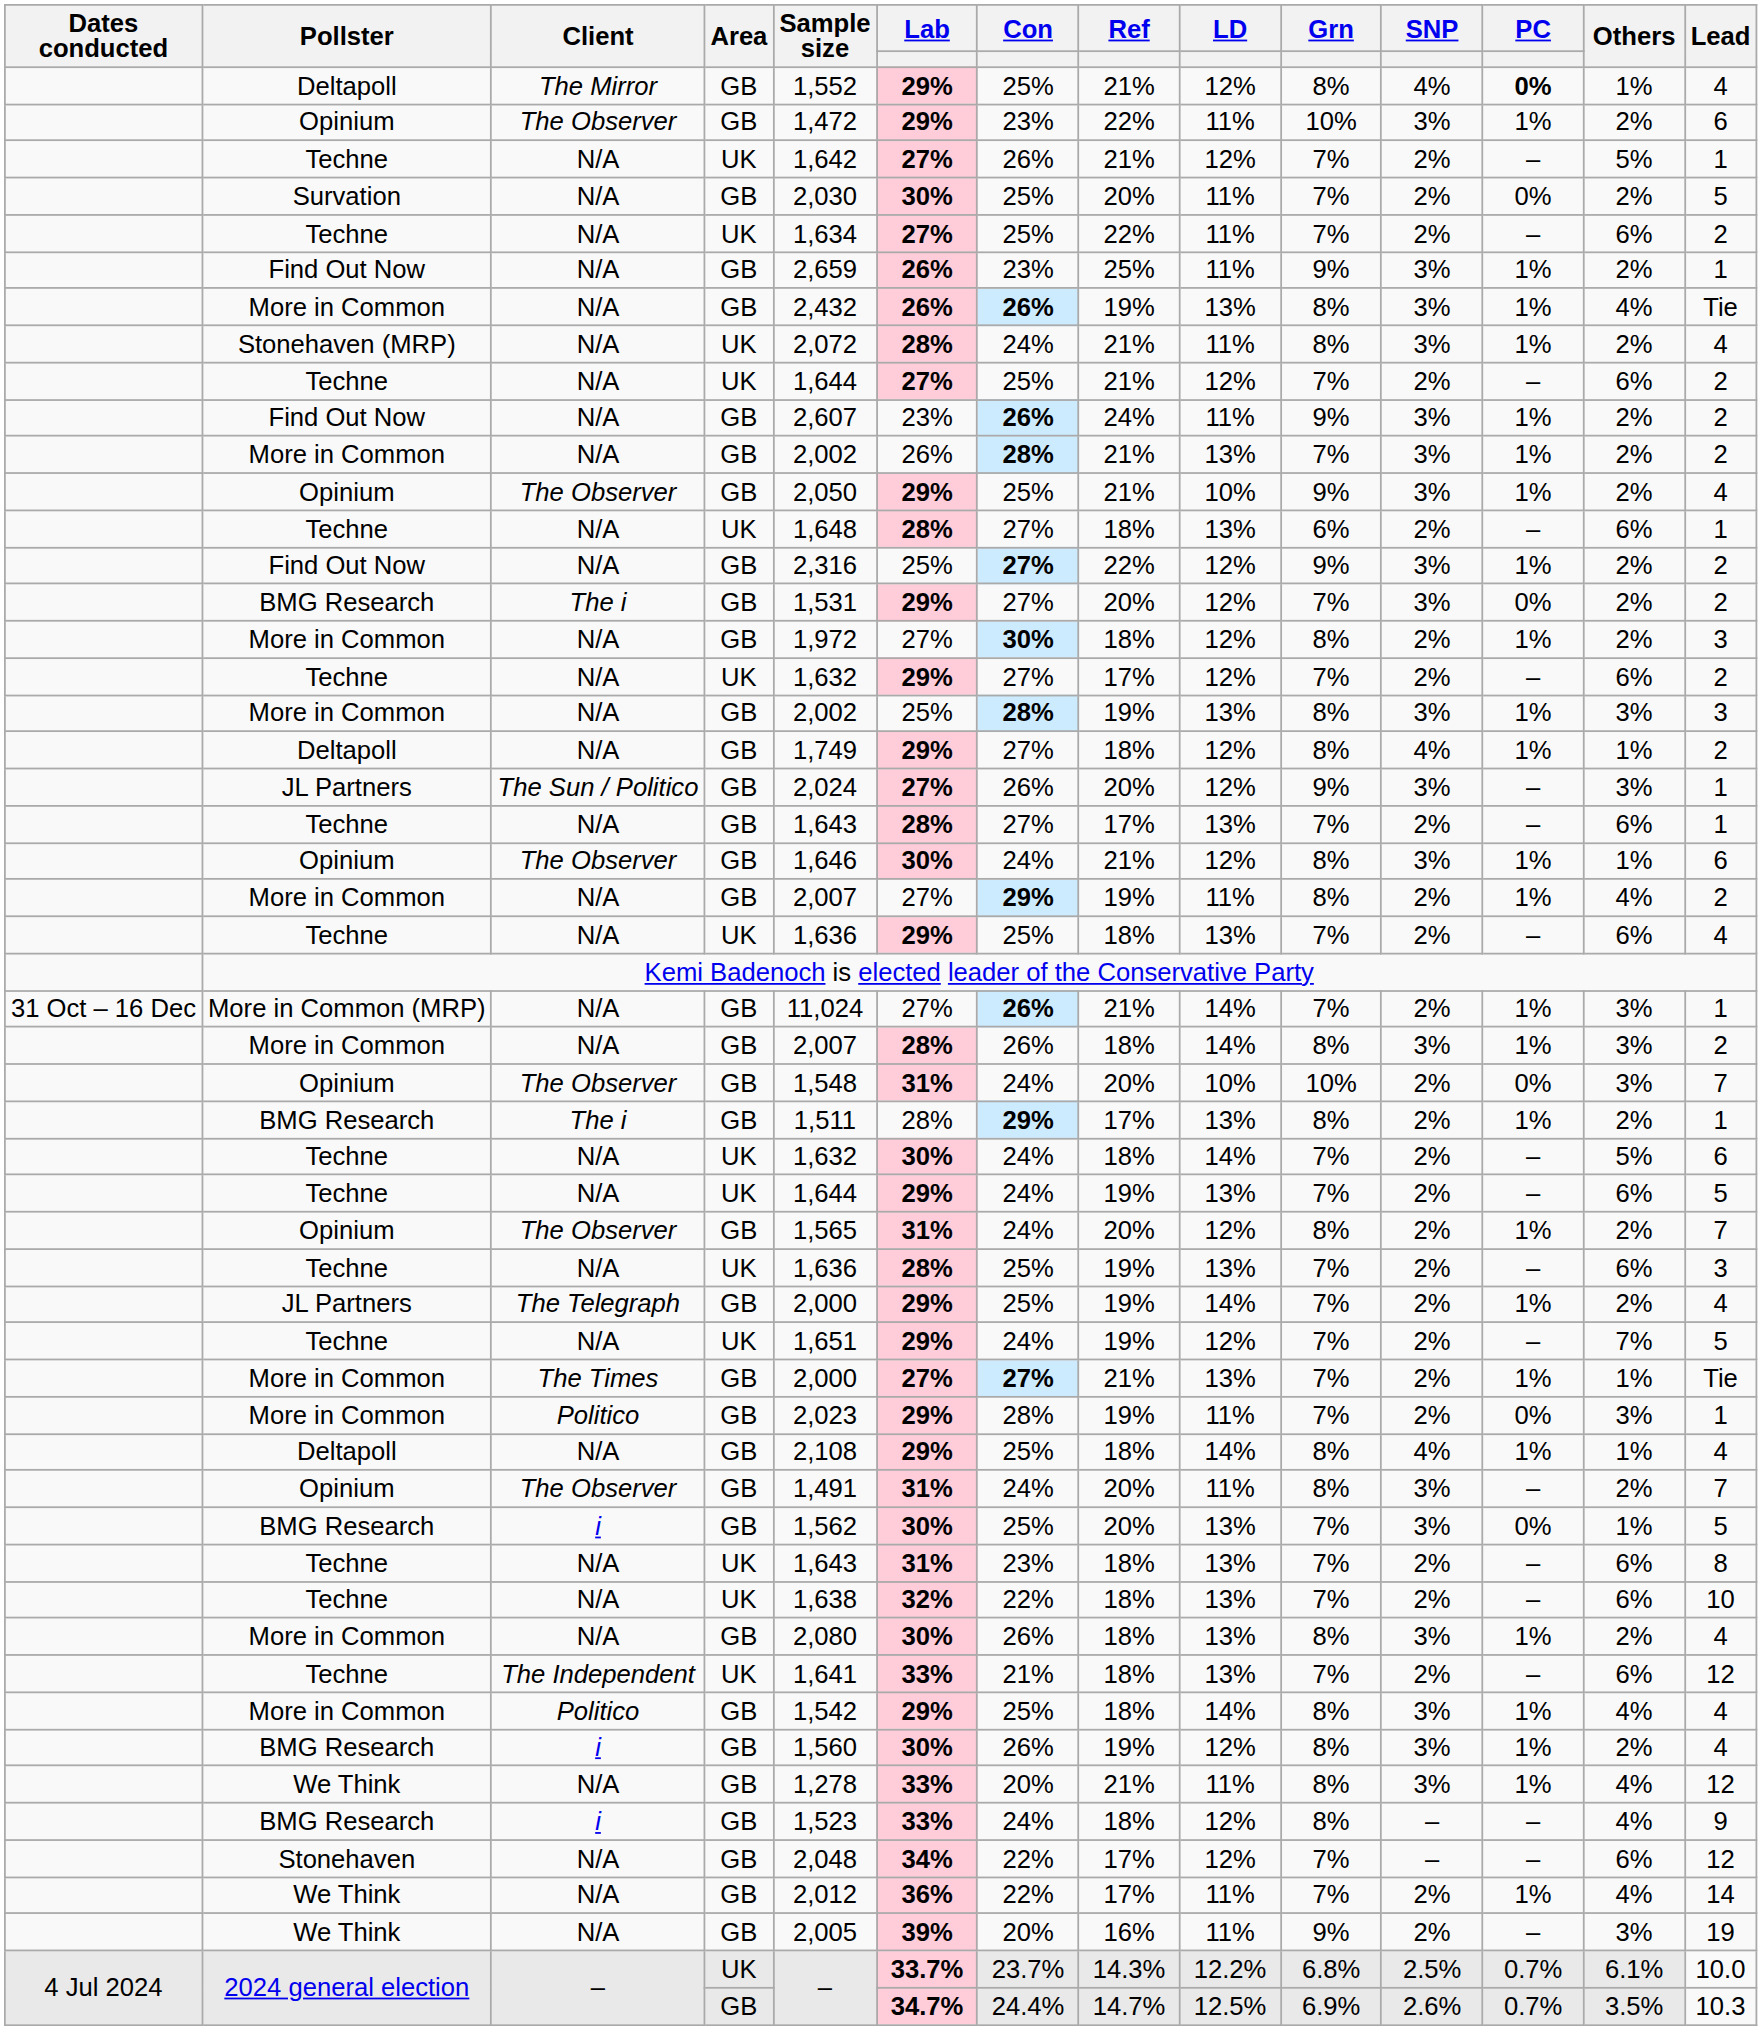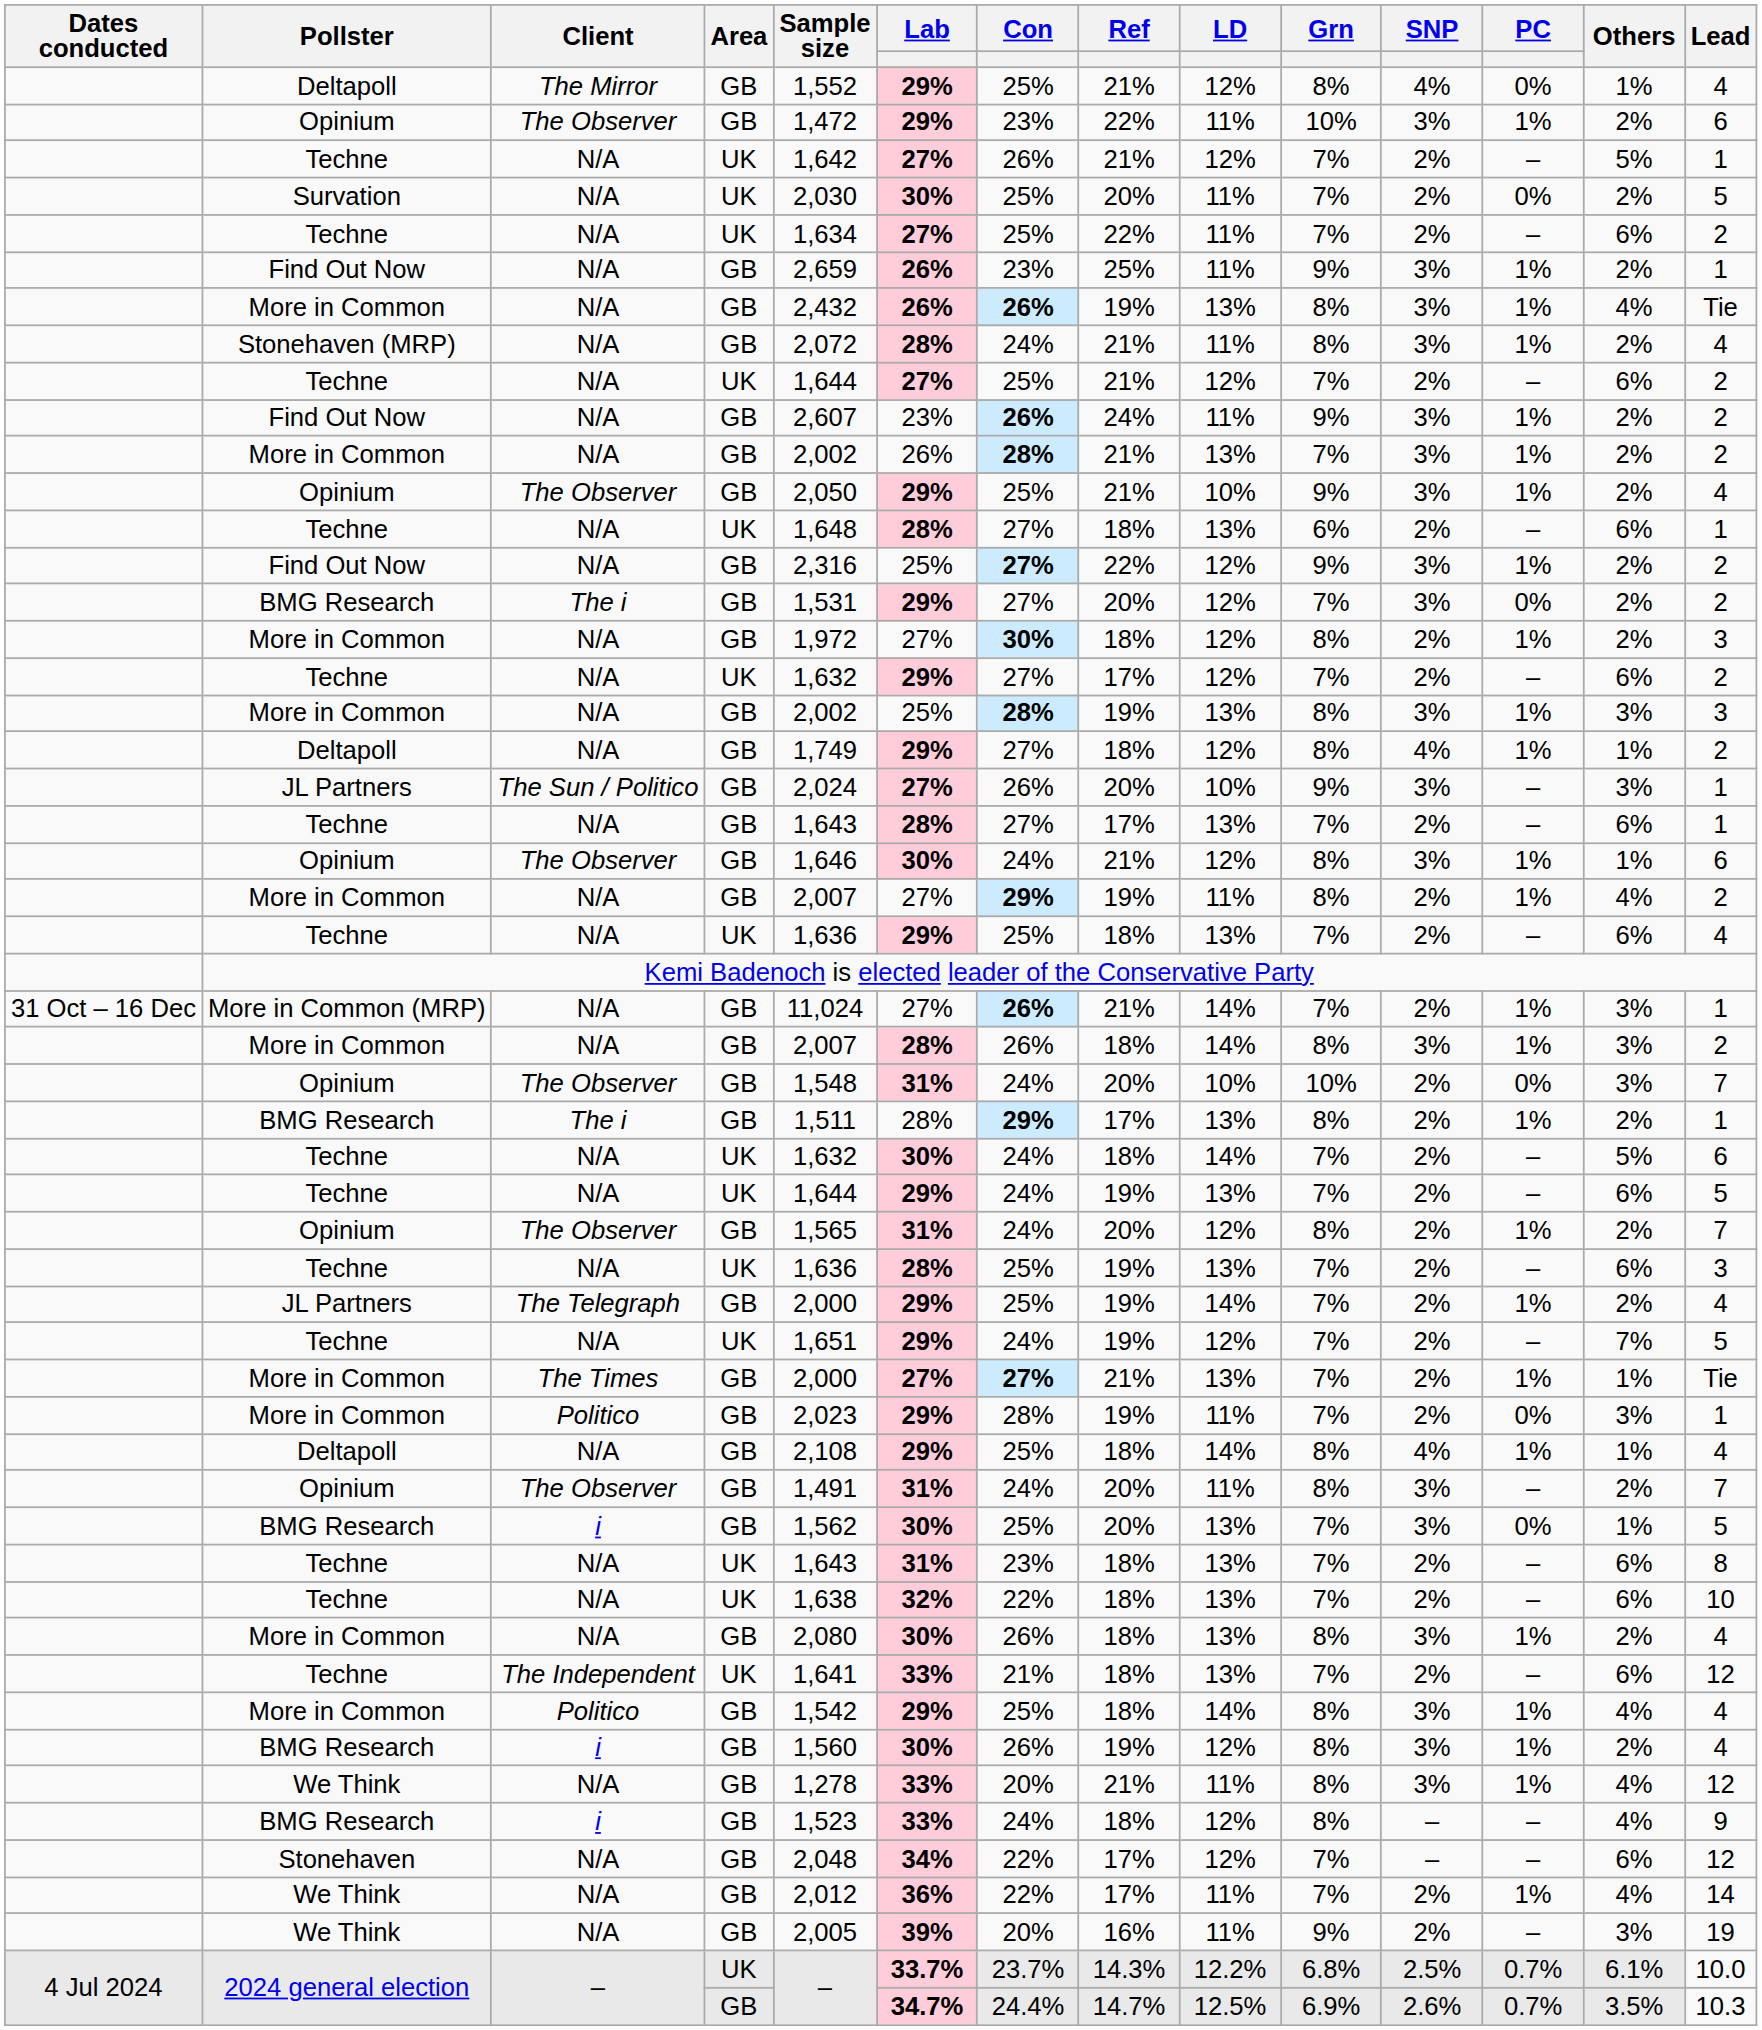(1533, 86) bold -> (1533, 86) normal
(739, 196) GB -> (739, 196) UK
(739, 344) UK -> (739, 344) GB
(1230, 787) 12% -> (1230, 787) 10%
